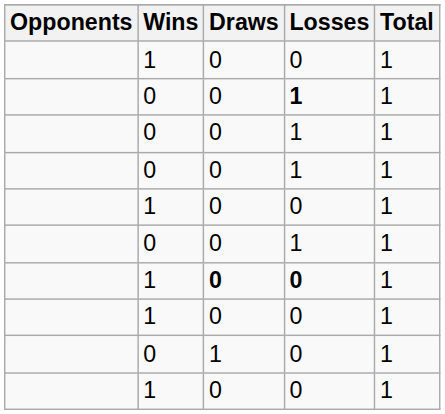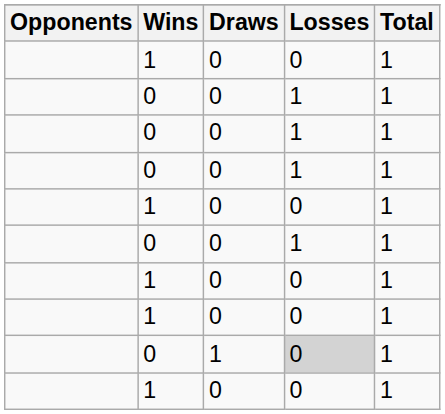(296, 96) bold -> (296, 96) normal
(216, 280) bold -> (216, 280) normal
(296, 280) bold -> (296, 280) normal
(296, 354) no background -> (296, 354) lightgrey background
